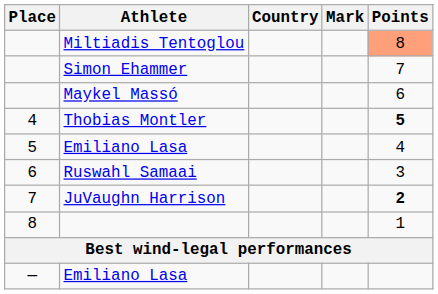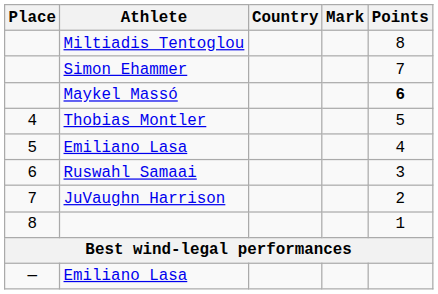(400, 43) lightsalmon background -> (400, 43) no background
(400, 95) normal -> (400, 95) bold
(400, 121) bold -> (400, 121) normal
(400, 198) bold -> (400, 198) normal
